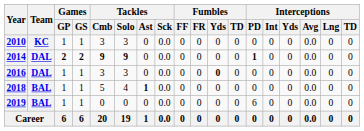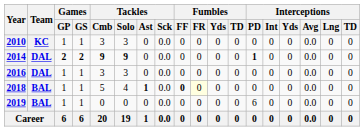(218, 73) bold -> (218, 73) normal
(182, 88) normal -> (182, 88) bold
(199, 88) no background -> (199, 88) lightyellow background
